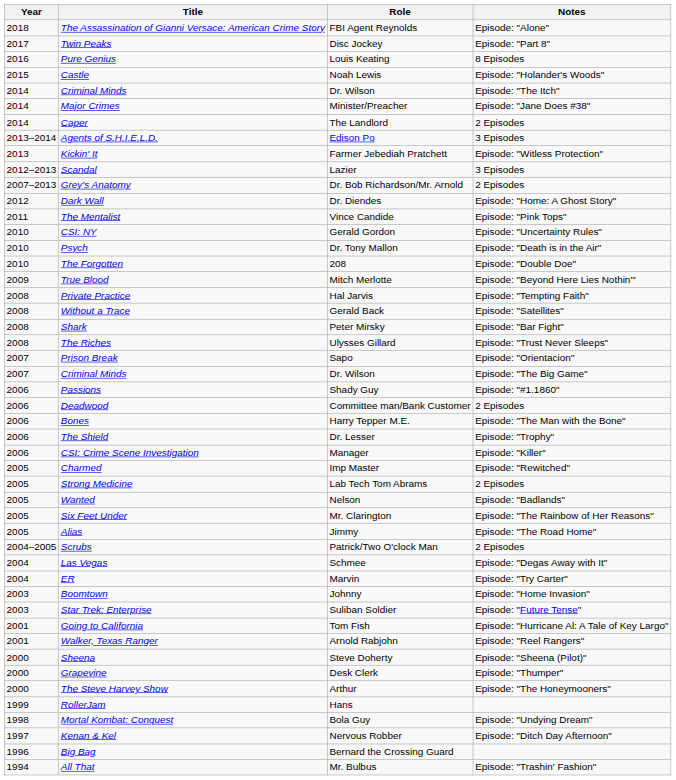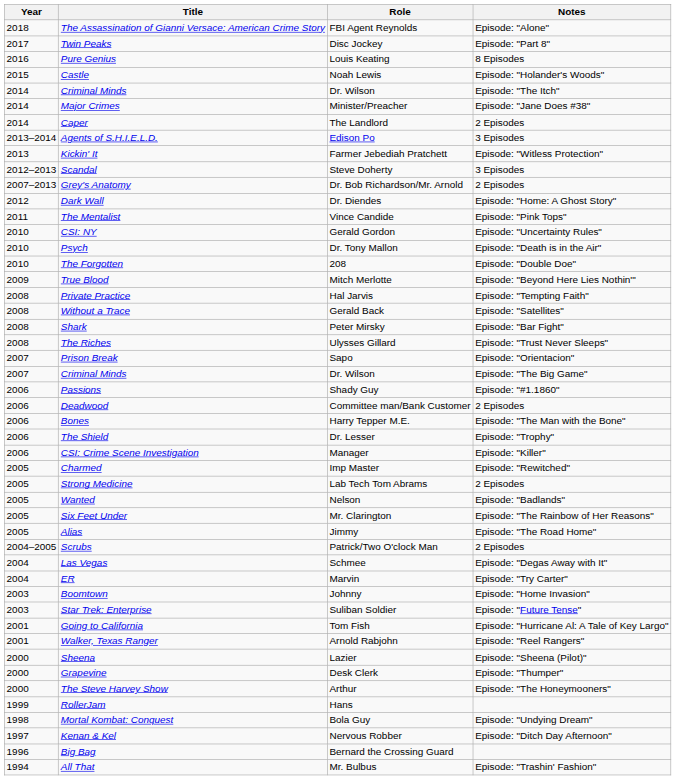(343, 169) Lazier -> (361, 169) Steve Doherty
(361, 657) Steve Doherty -> (343, 657) Lazier
